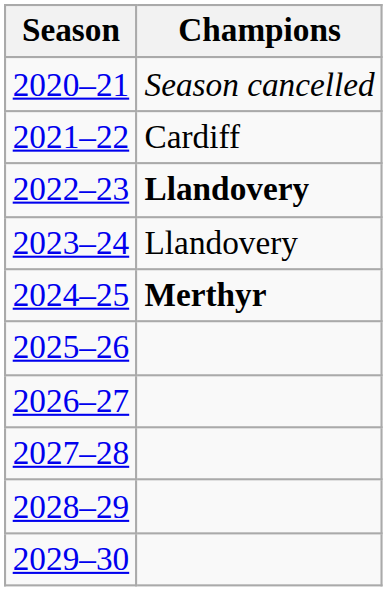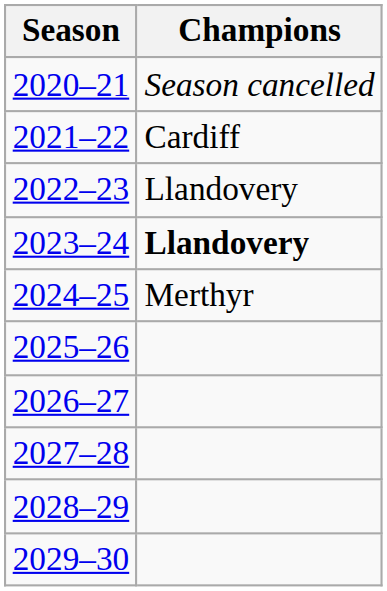(227, 189) bold -> (221, 189) normal
(221, 242) normal -> (227, 242) bold
(206, 294) bold -> (199, 294) normal
